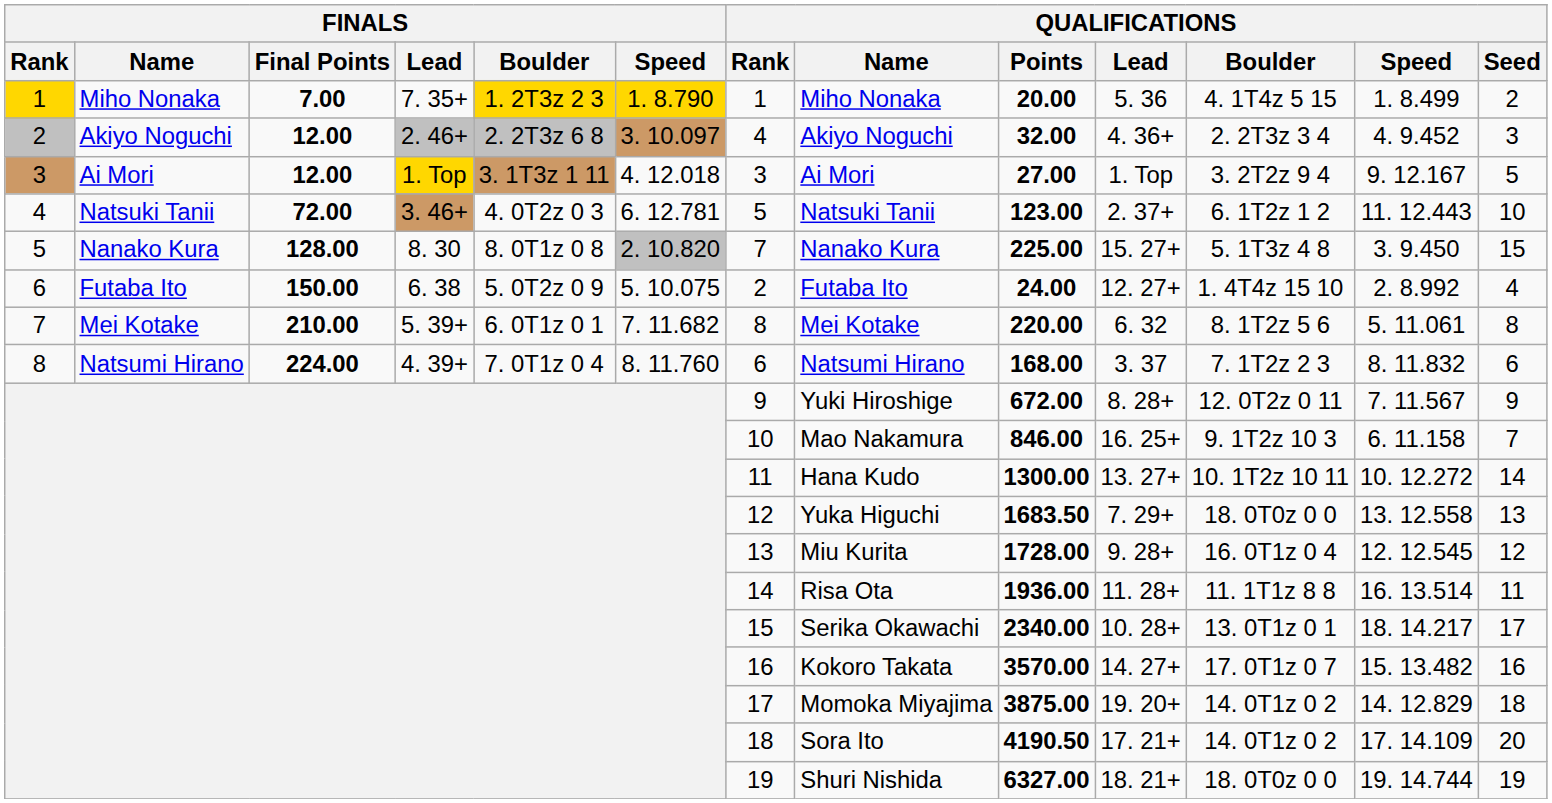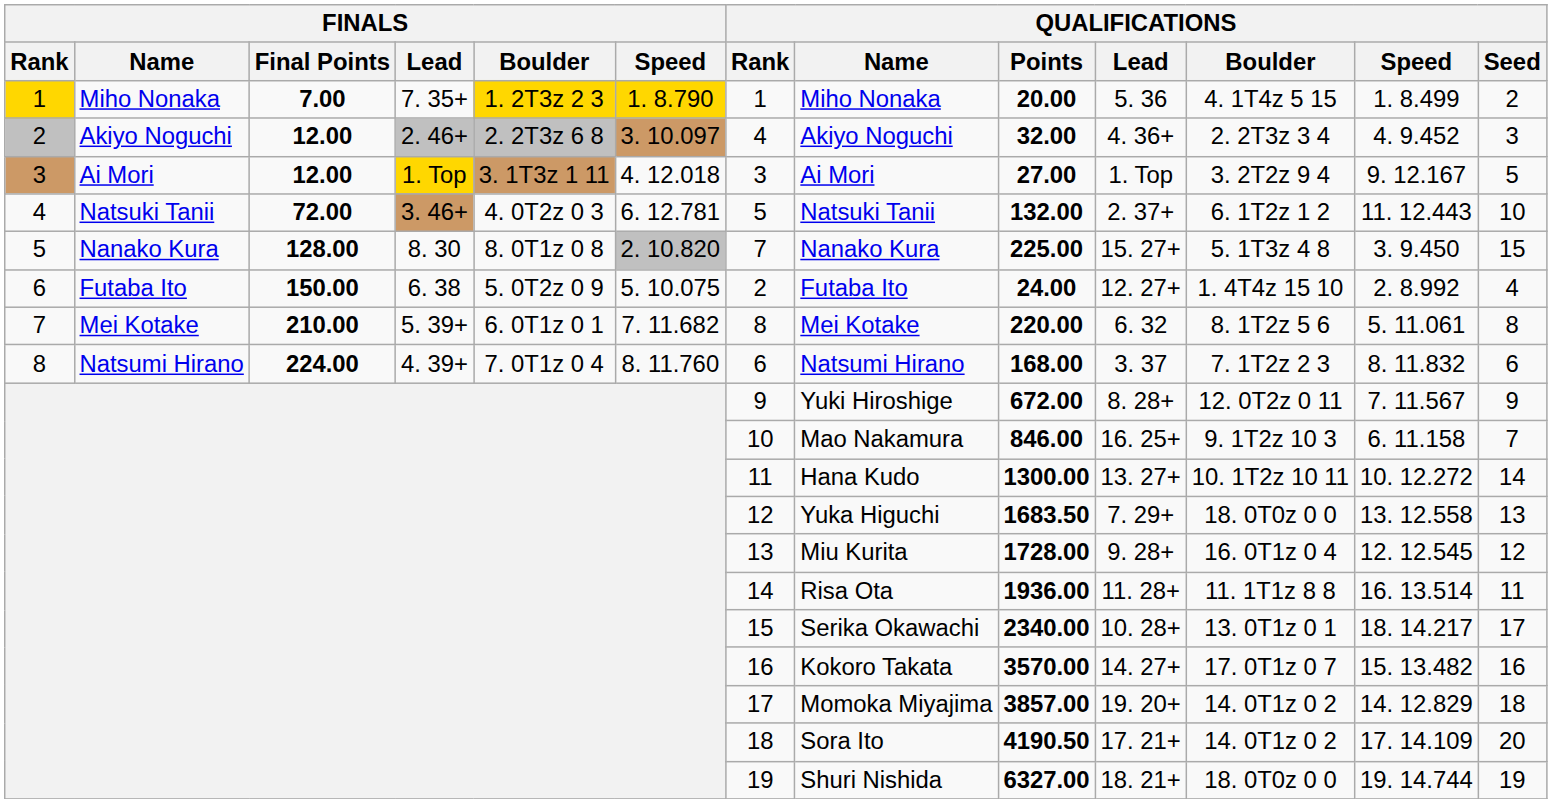(1046, 212) 123.00 -> (1046, 212) 132.00
(1046, 703) 3875.00 -> (1046, 703) 3857.00
